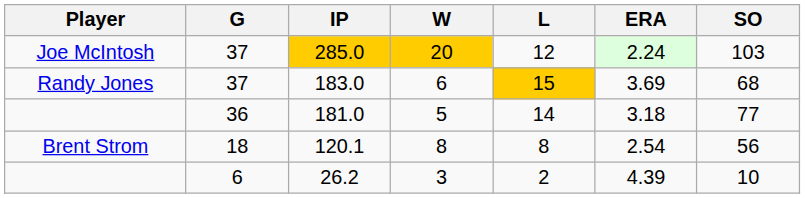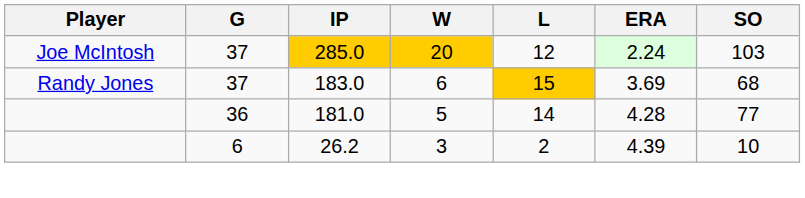(646, 114) 3.18 -> (646, 114) 4.28
- row: (339, 146)
